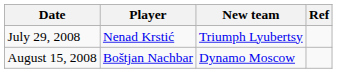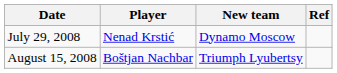(251, 36) Triumph Lyubertsy -> (247, 36) Dynamo Moscow
(247, 57) Dynamo Moscow -> (251, 57) Triumph Lyubertsy
